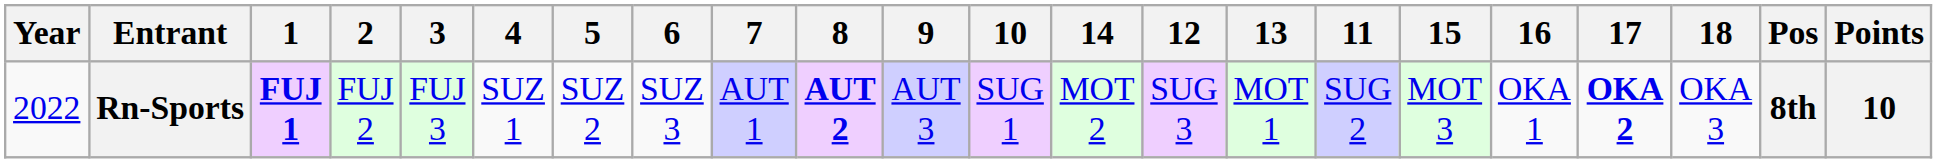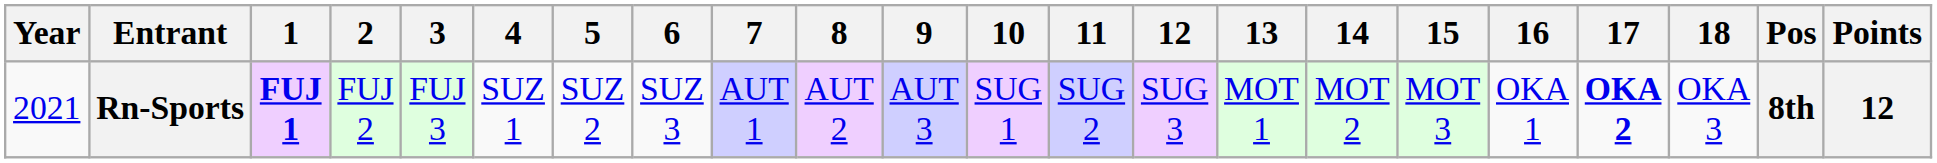columns swapped: (1358, 32) <-> (1097, 32)
(47, 108) 2022 -> (47, 108) 2021
(840, 108) bold -> (839, 108) normal
(1879, 108) 10 -> (1877, 108) 12
